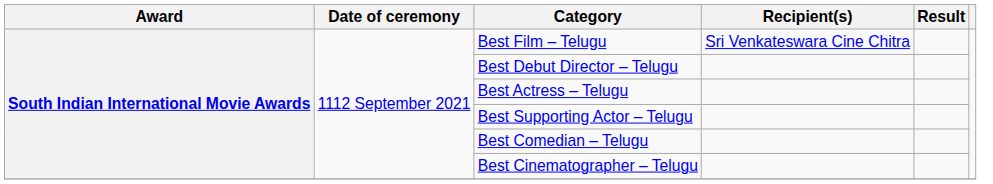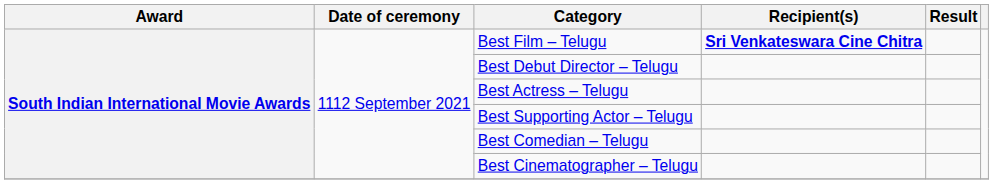(808, 41) normal -> (814, 41) bold
